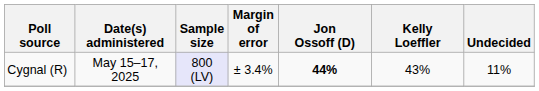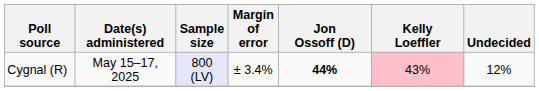(418, 69) no background -> (418, 69) pink background
(499, 69) 11% -> (499, 69) 12%
